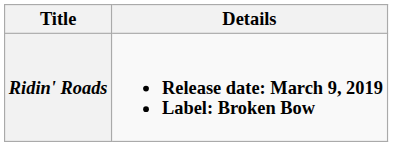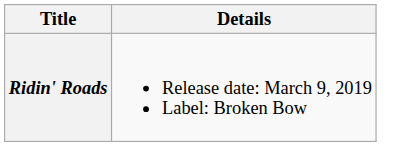(249, 98) bold -> (244, 98) normal
